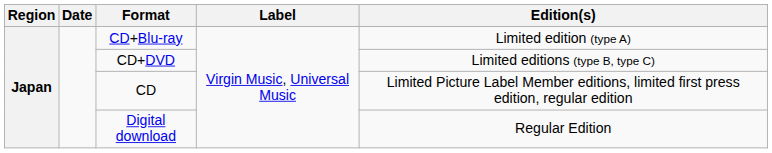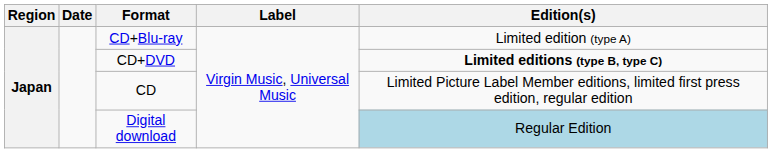(563, 60) normal -> (563, 60) bold
(563, 128) no background -> (563, 128) lightblue background
